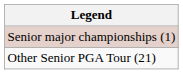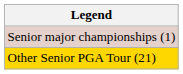(82, 58) no background -> (82, 58) gold background
